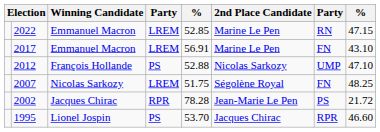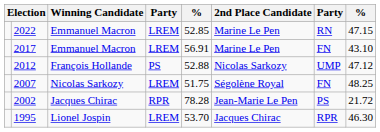(361, 65) 47.10 -> (361, 65) 47.12
(155, 118) PS -> (164, 118) LREM
(361, 118) 46.60 -> (361, 118) 46.30
